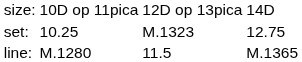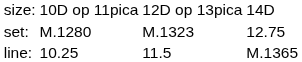(59, 31) 10.25 -> (65, 31) M.1280
(65, 53) M.1280 -> (59, 53) 10.25
